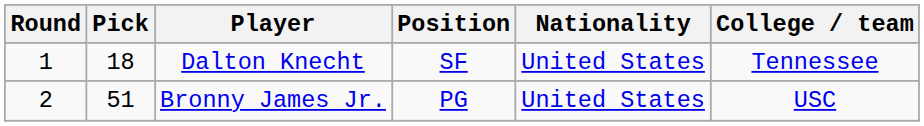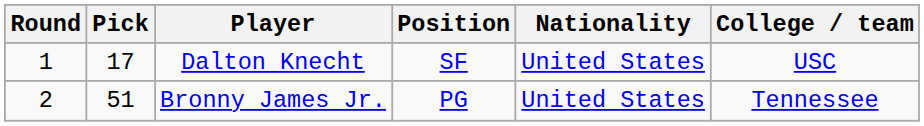(121, 62) 18 -> (121, 62) 17
(815, 62) Tennessee -> (815, 62) USC
(815, 101) USC -> (815, 101) Tennessee
